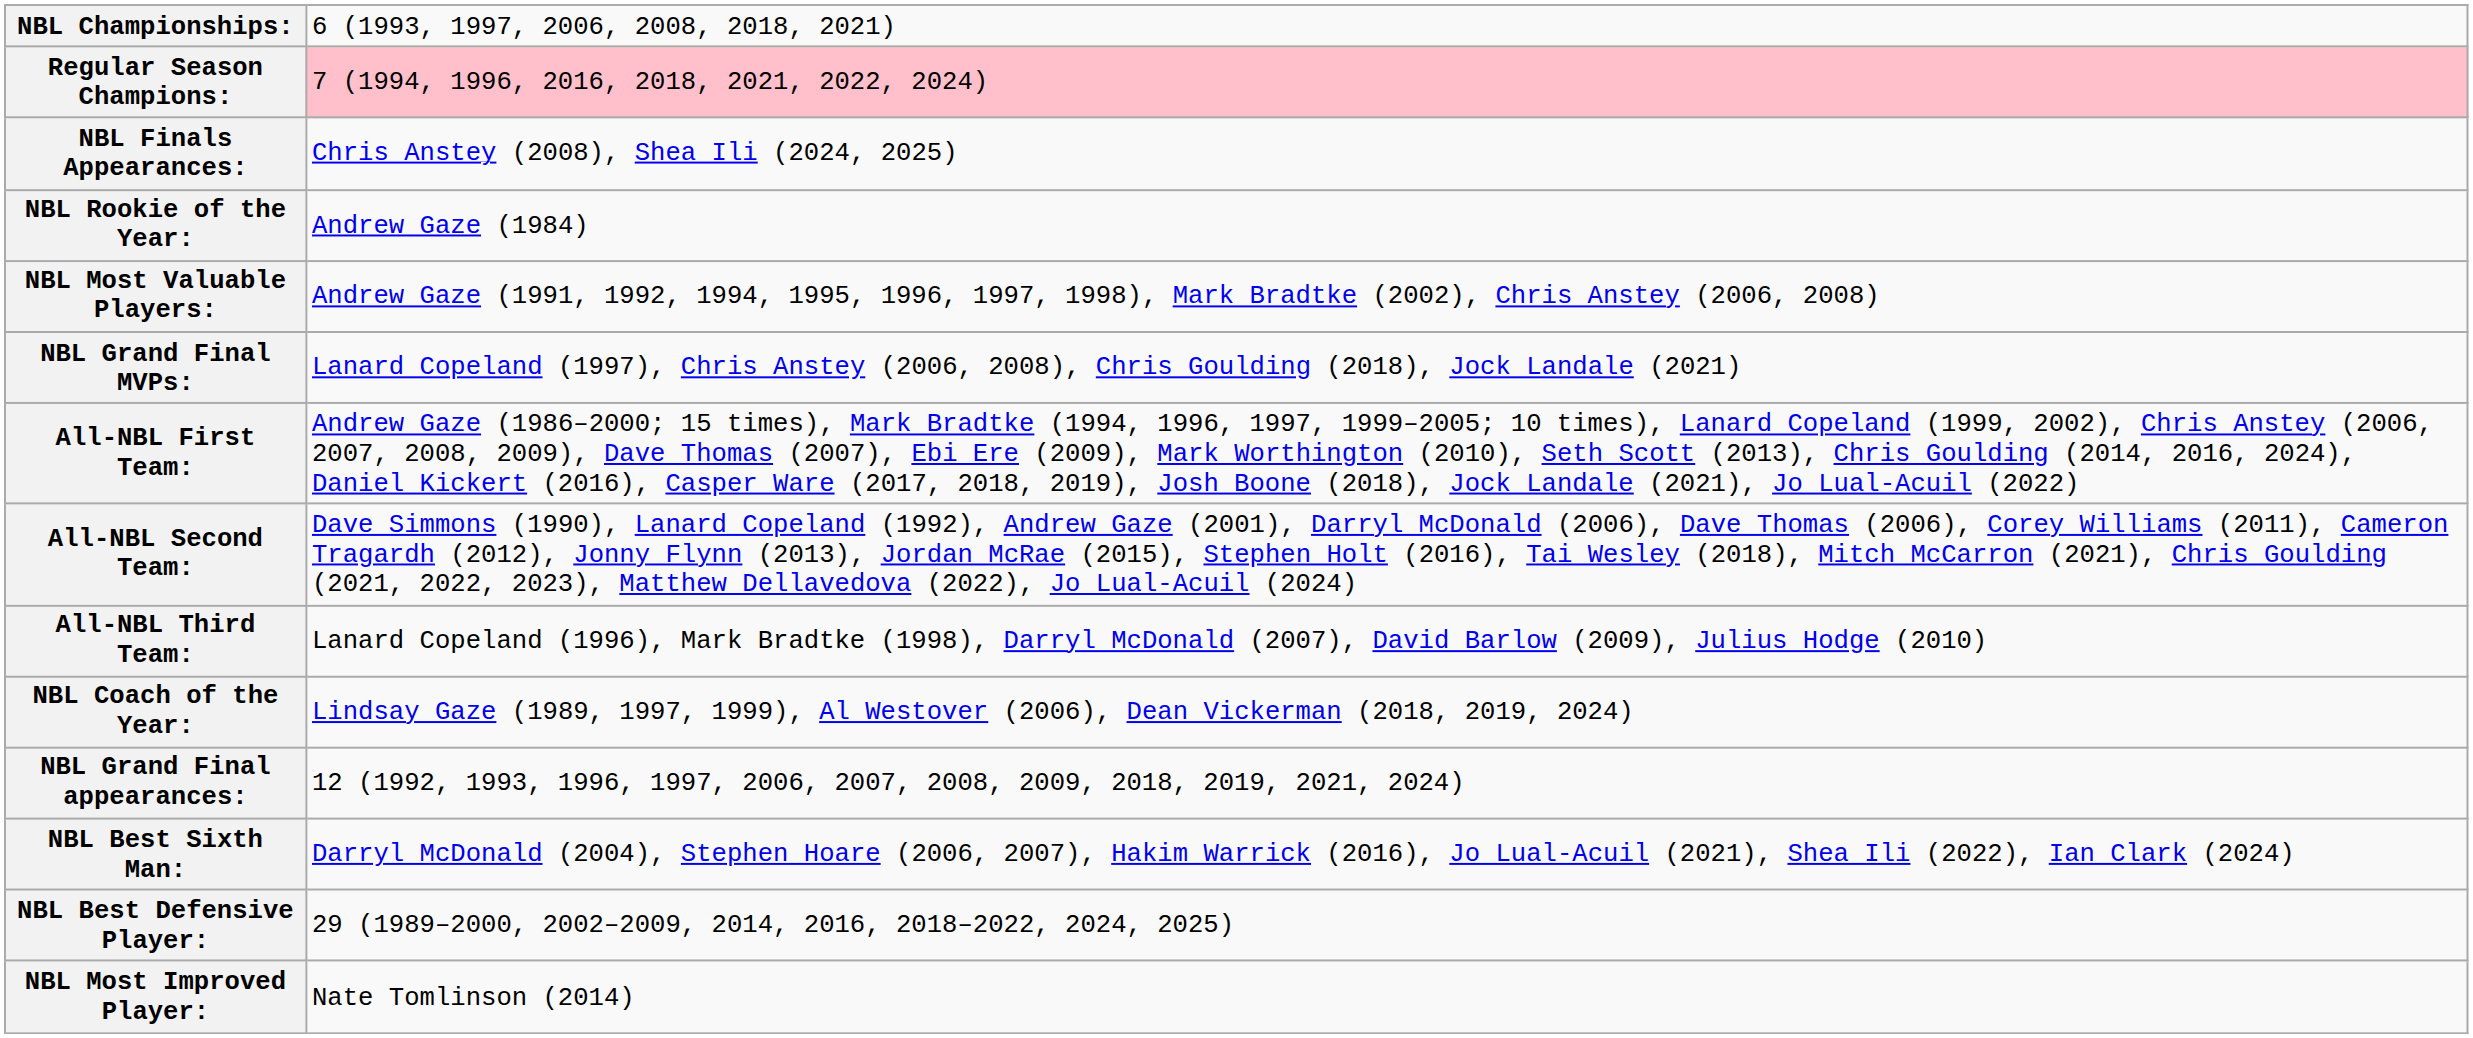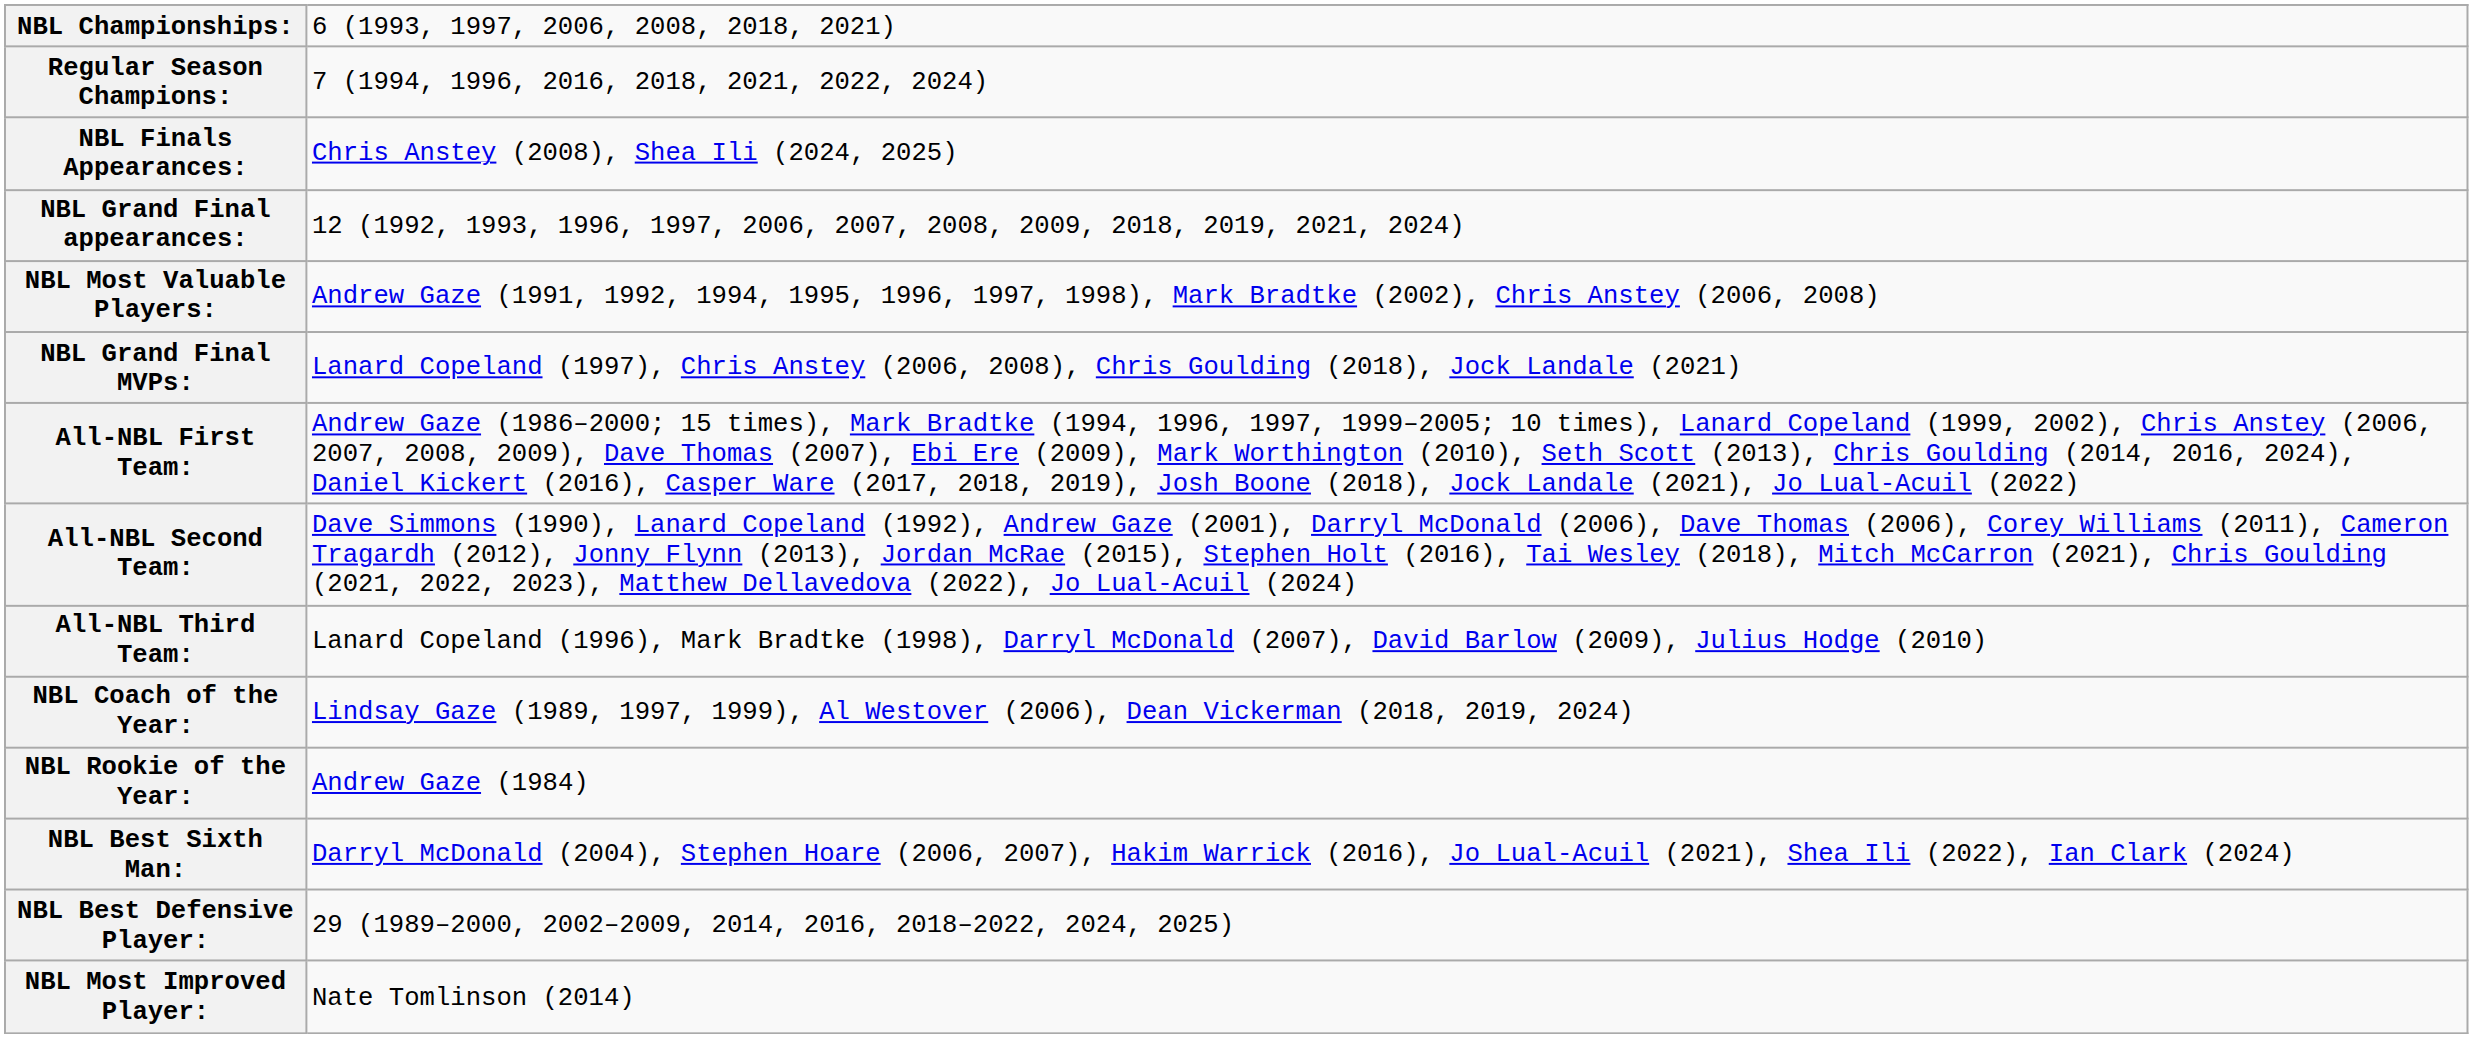(650, 82) pink background -> (650, 82) no background
rows swapped: (155, 783) <-> (155, 225)
